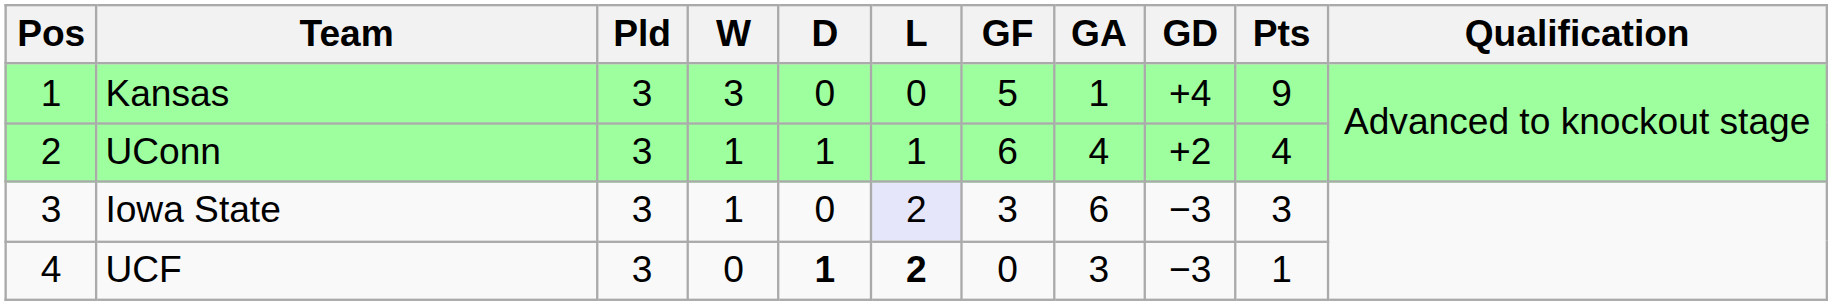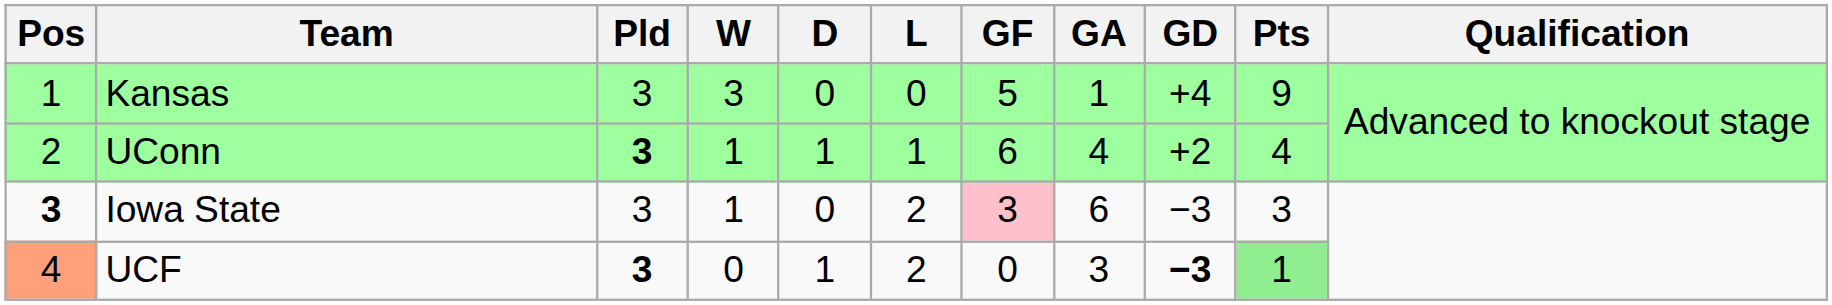(642, 151) normal -> (642, 151) bold
(51, 210) normal -> (51, 210) bold
(916, 210) lavender background -> (916, 210) no background
(1008, 210) no background -> (1008, 210) pink background
(51, 269) no background -> (51, 269) lightsalmon background
(642, 269) normal -> (642, 269) bold
(825, 269) bold -> (825, 269) normal
(916, 269) bold -> (916, 269) normal
(1190, 269) normal -> (1190, 269) bold
(1282, 269) no background -> (1282, 269) lightgreen background
